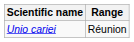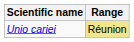(107, 29) no background -> (107, 29) khaki background
